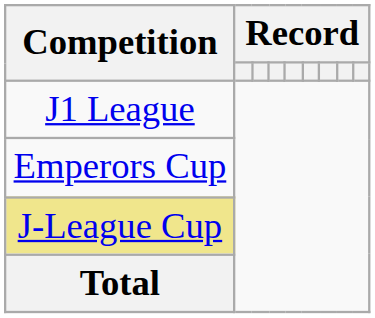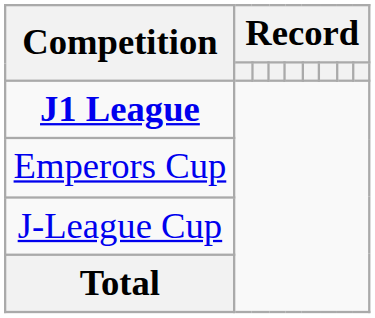(120, 108) normal -> (120, 108) bold
(120, 224) khaki background -> (120, 224) no background
